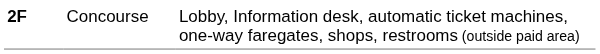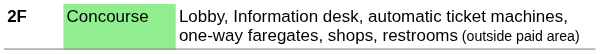(108, 16) no background -> (108, 16) lightgreen background
